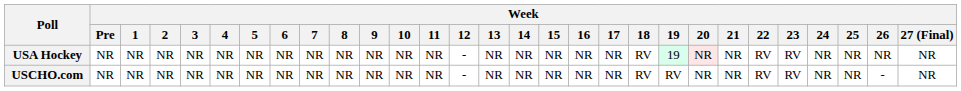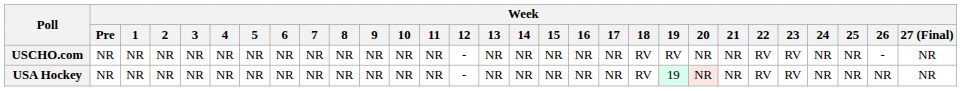rows swapped: (47, 75) <-> (47, 55)
